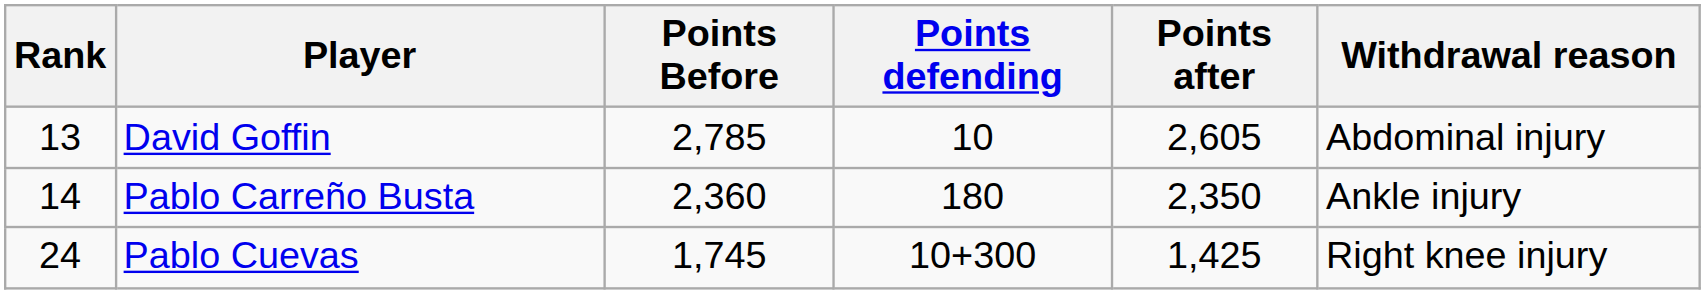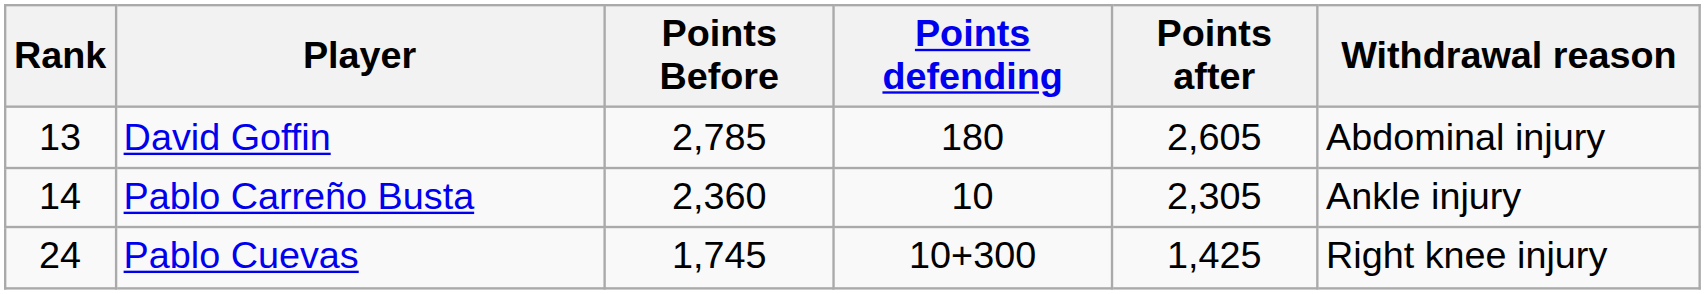(973, 136) 10 -> (973, 136) 180
(973, 196) 180 -> (973, 196) 10
(1214, 196) 2,350 -> (1214, 196) 2,305
